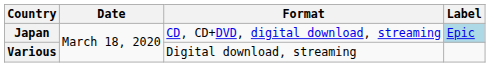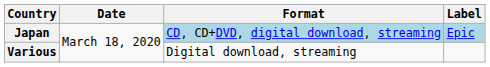(304, 33) no background -> (304, 33) lightblue background
